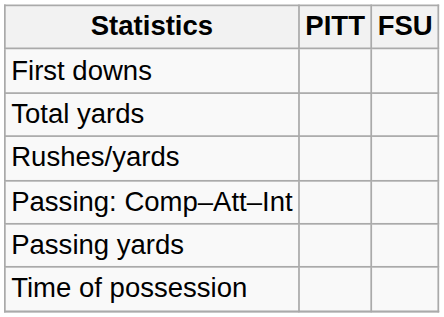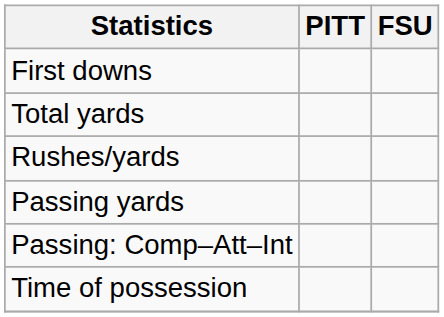rows swapped: (98, 245) <-> (152, 201)
